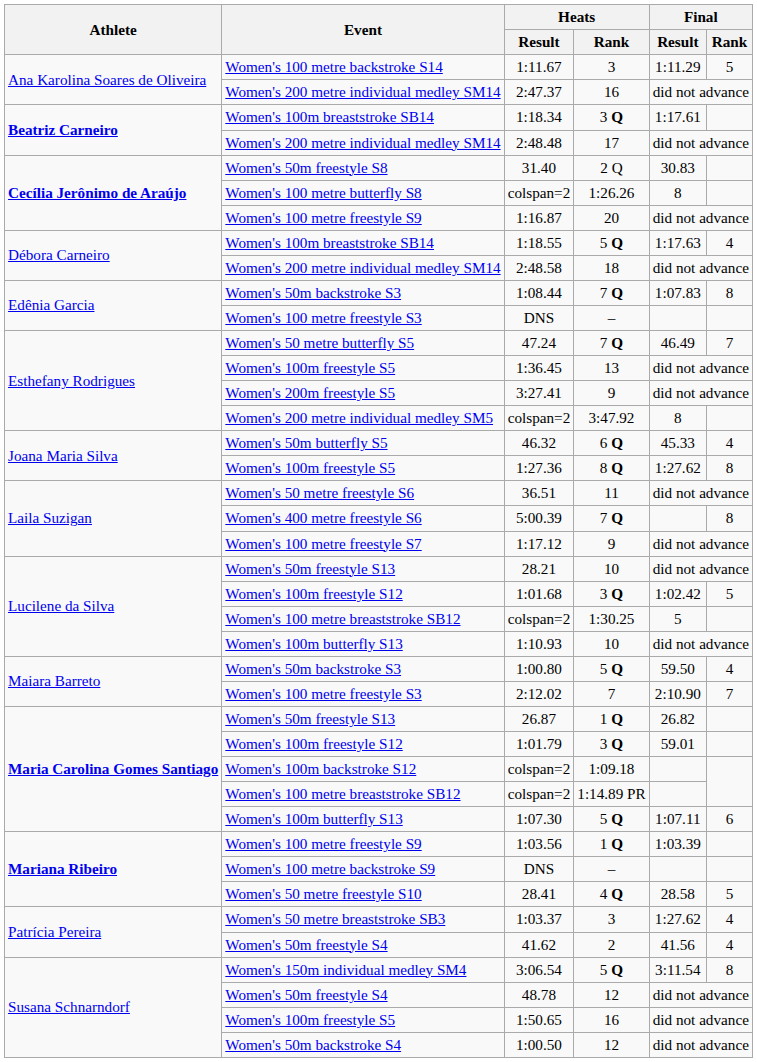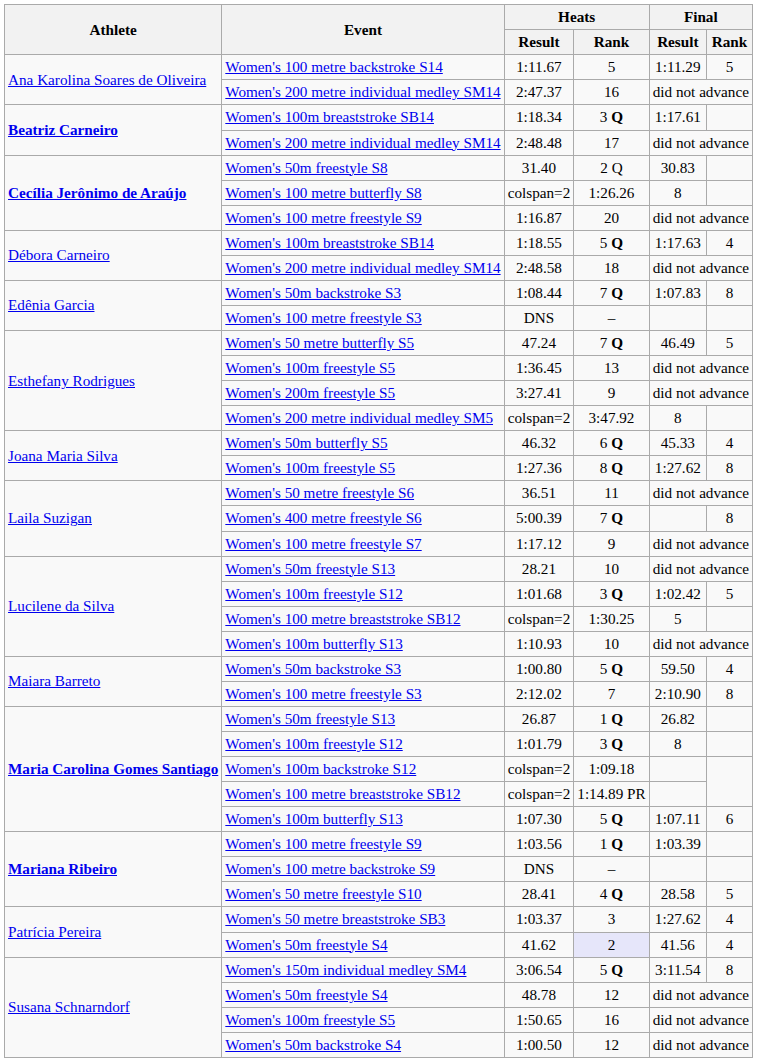(611, 67) 3 -> (611, 67) 5
(729, 343) 7 -> (729, 343) 5
(729, 693) 7 -> (729, 693) 8
(678, 744) 59.01 -> (678, 744) 8
(611, 944) no background -> (611, 944) lavender background
